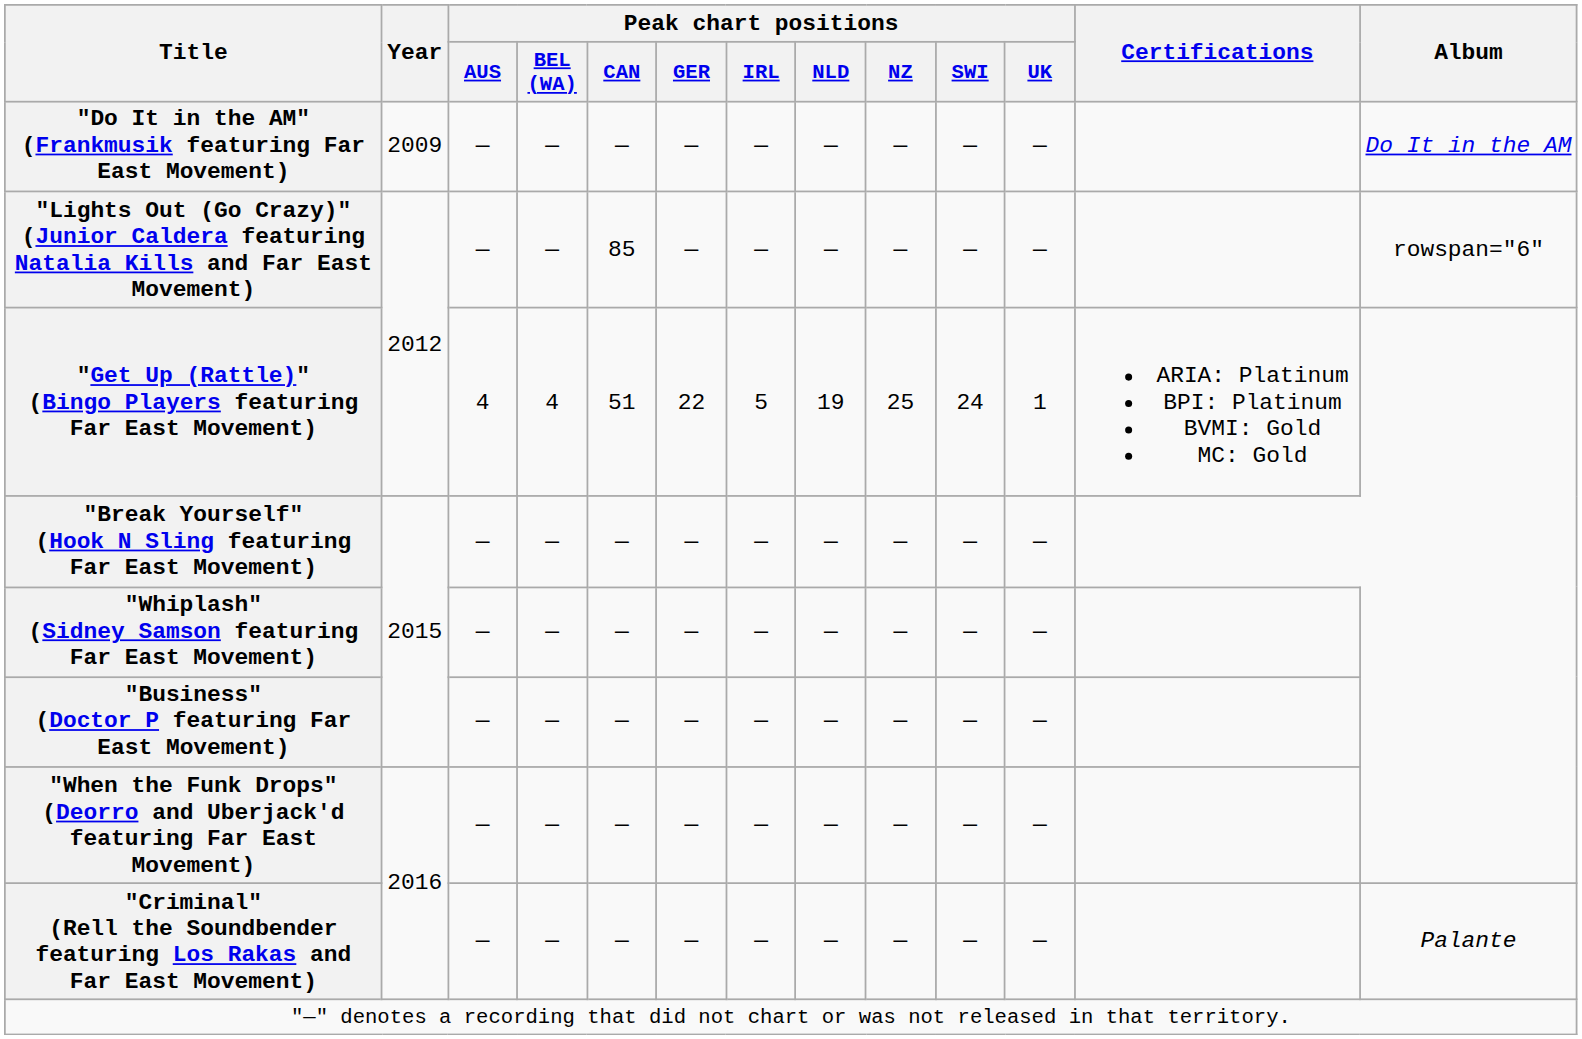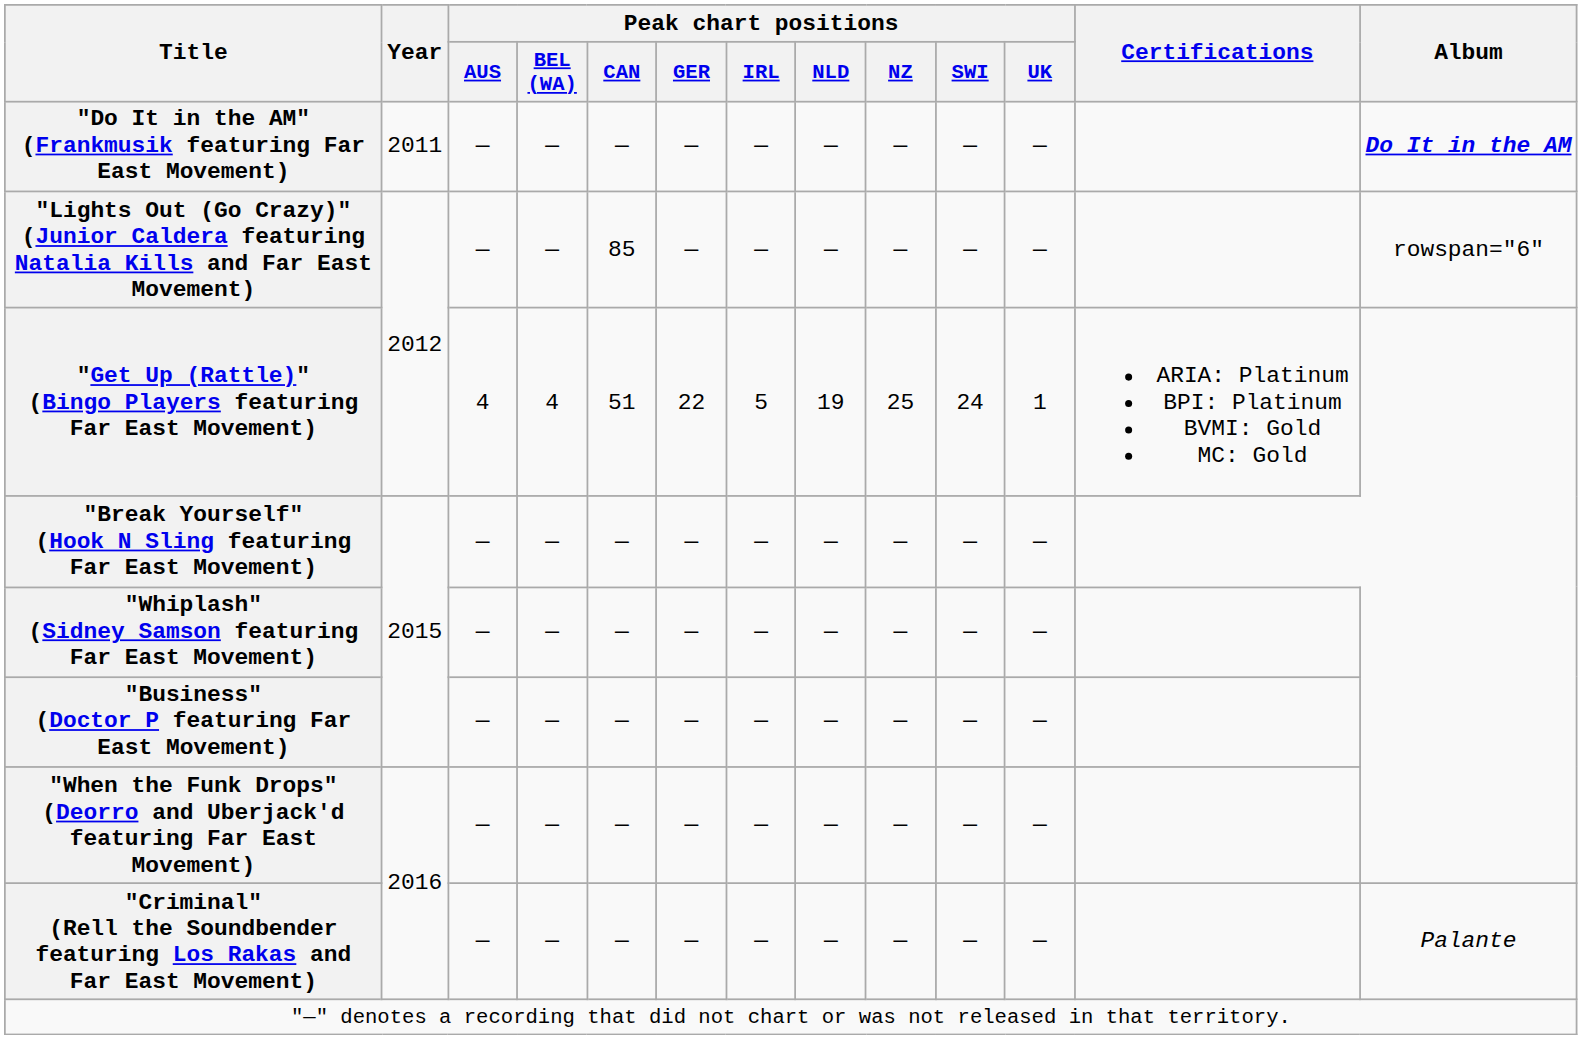(415, 146) 2009 -> (415, 146) 2011
(1468, 146) normal -> (1468, 146) bold
